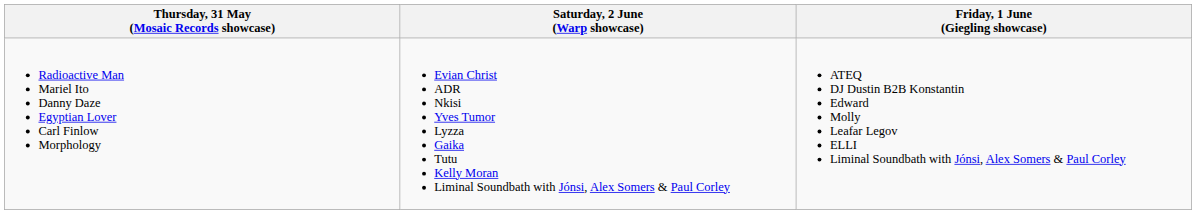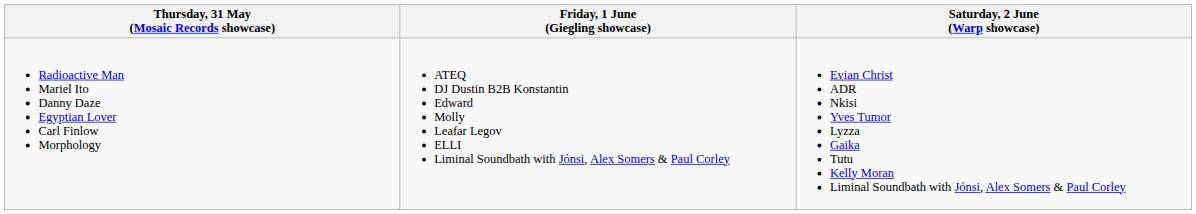columns swapped: (994, 21) <-> (598, 21)
